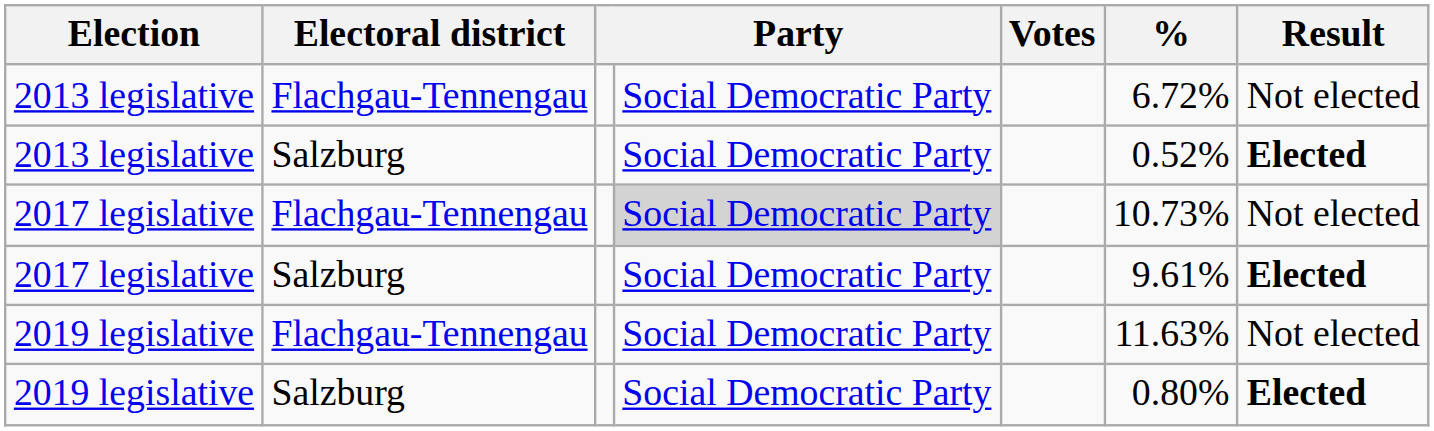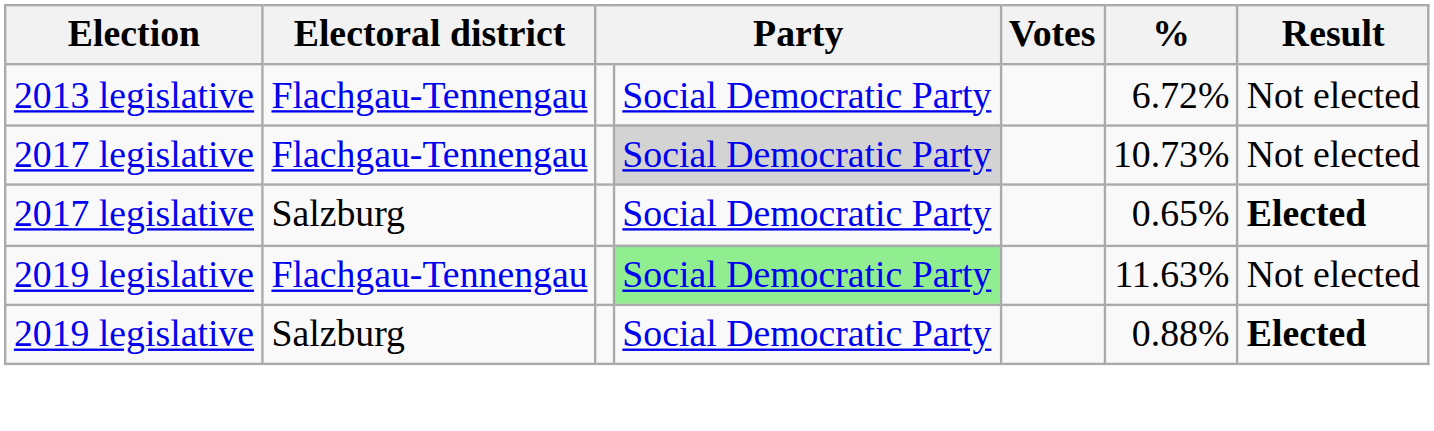- row: (134, 154)
(1181, 273) 9.61% -> (1181, 214) 0.65%
(807, 333) no background -> (807, 273) lightgreen background
(1181, 393) 0.80% -> (1181, 333) 0.88%
